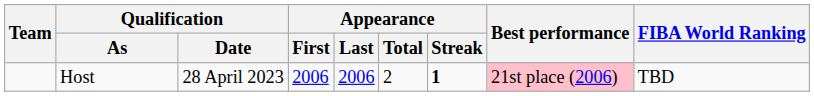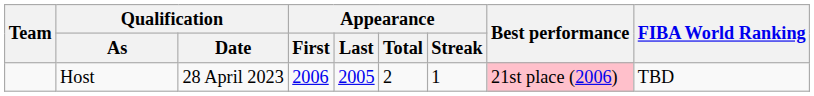(356, 76) 2006 -> (356, 76) 2005
(436, 76) bold -> (436, 76) normal
